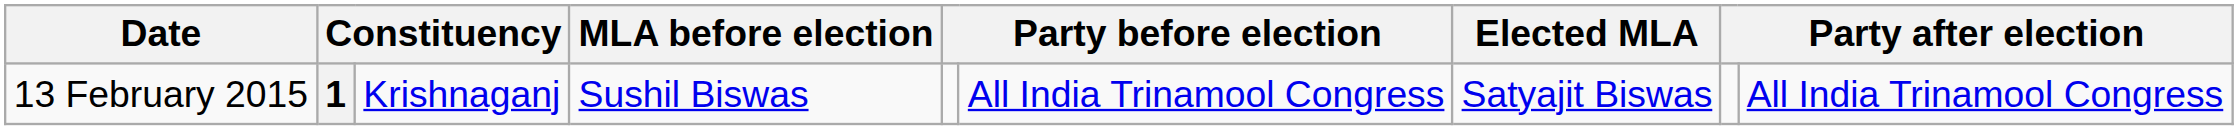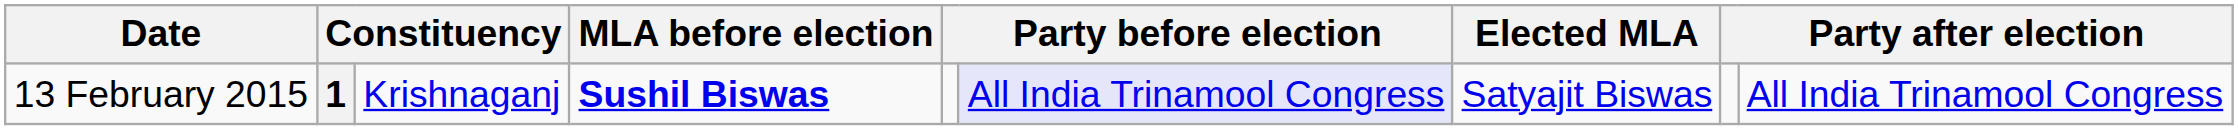(694, 93) normal -> (704, 93) bold
(1206, 93) no background -> (1206, 93) lavender background
